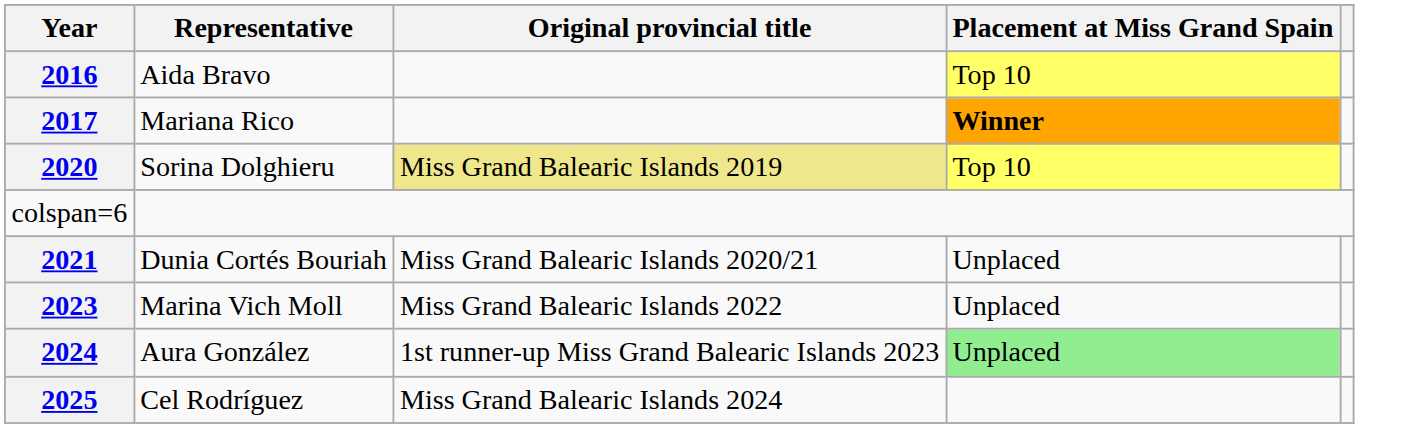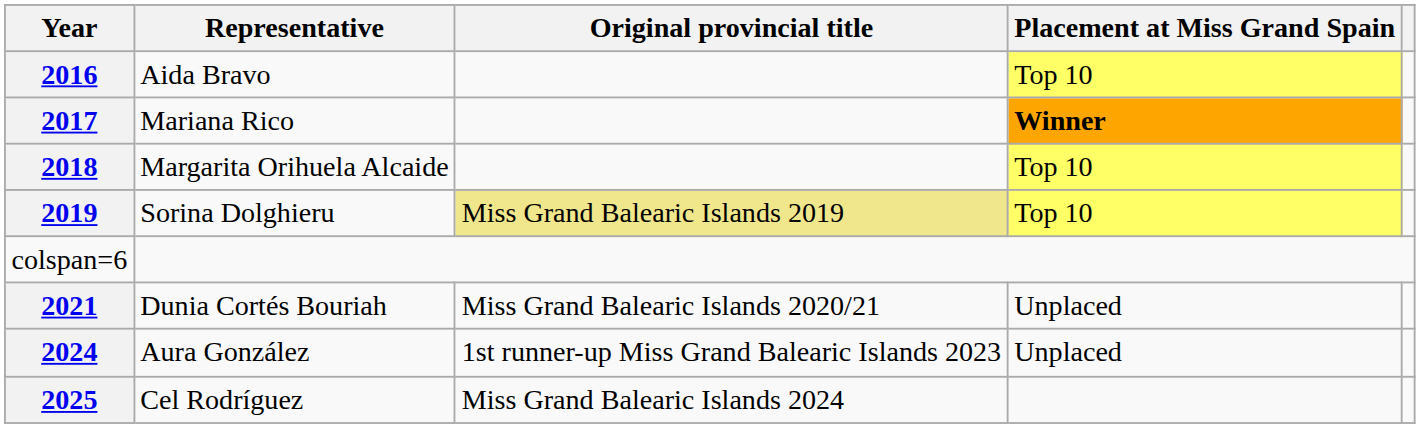+ row: (294, 166)
(69, 166) 2020 -> (69, 213) 2019
- row: (241, 306)
(1006, 352) lightgreen background -> (1068, 352) no background
